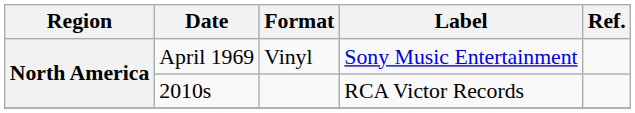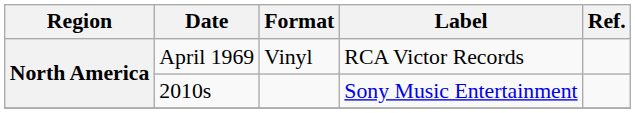(461, 56) Sony Music Entertainment -> (434, 56) RCA Victor Records
(434, 90) RCA Victor Records -> (461, 90) Sony Music Entertainment
